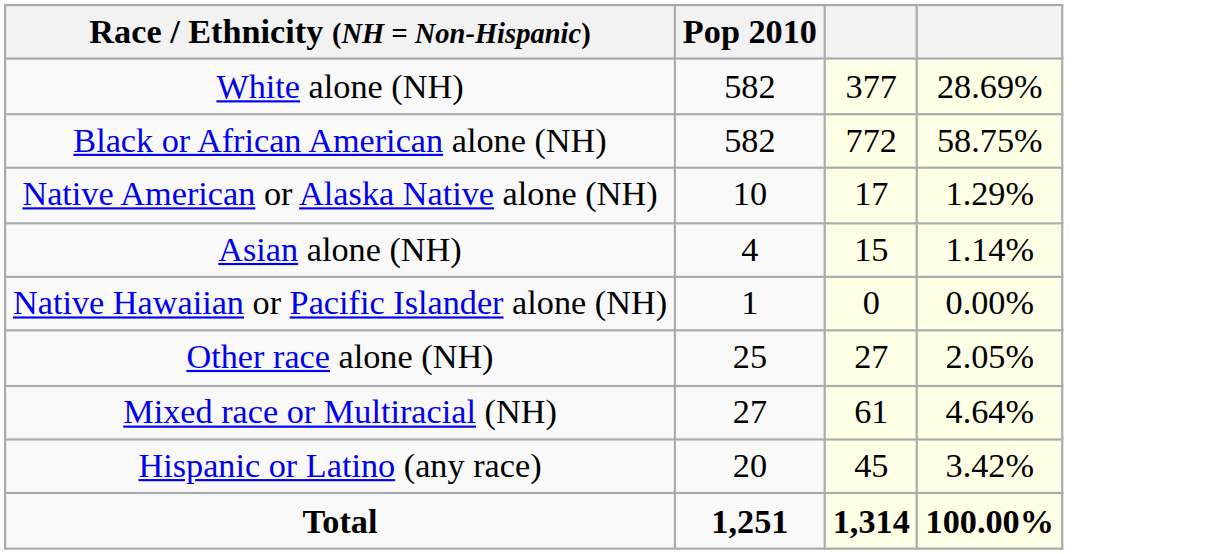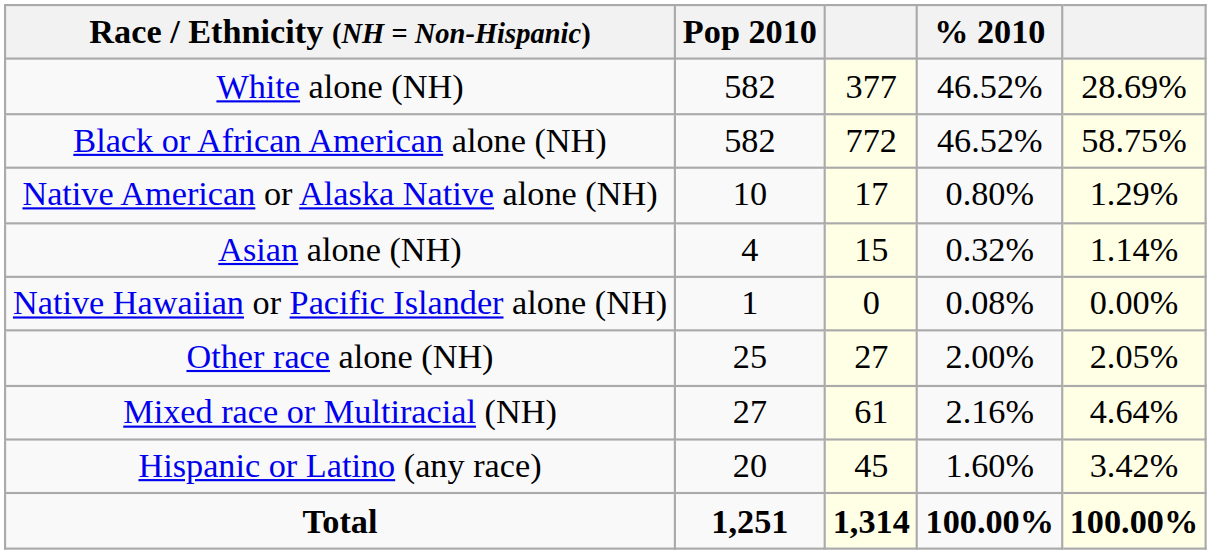+ column: (990, 31)
